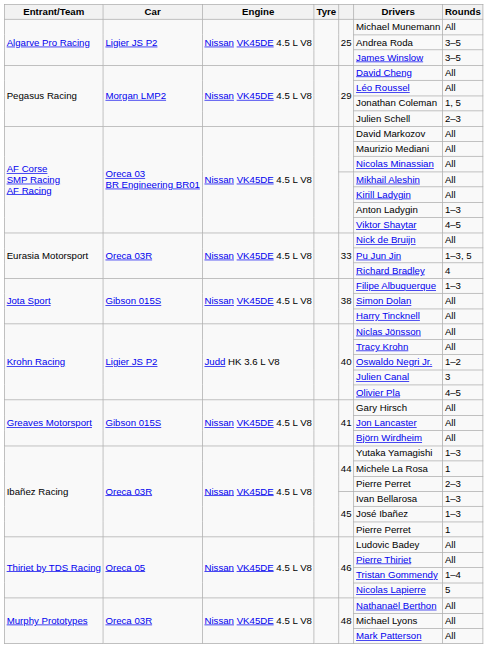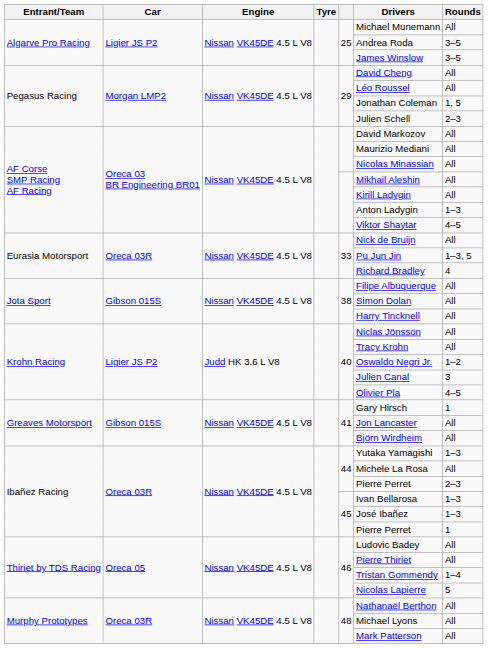(453, 286) 1–3 -> (450, 286) All
(450, 407) All -> (448, 407) 1
(448, 468) 1 -> (450, 468) All
